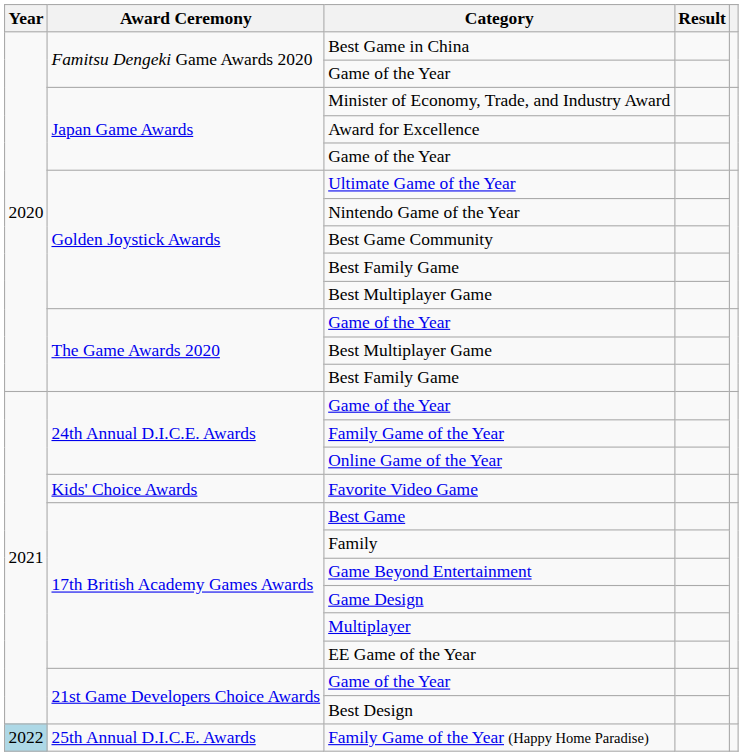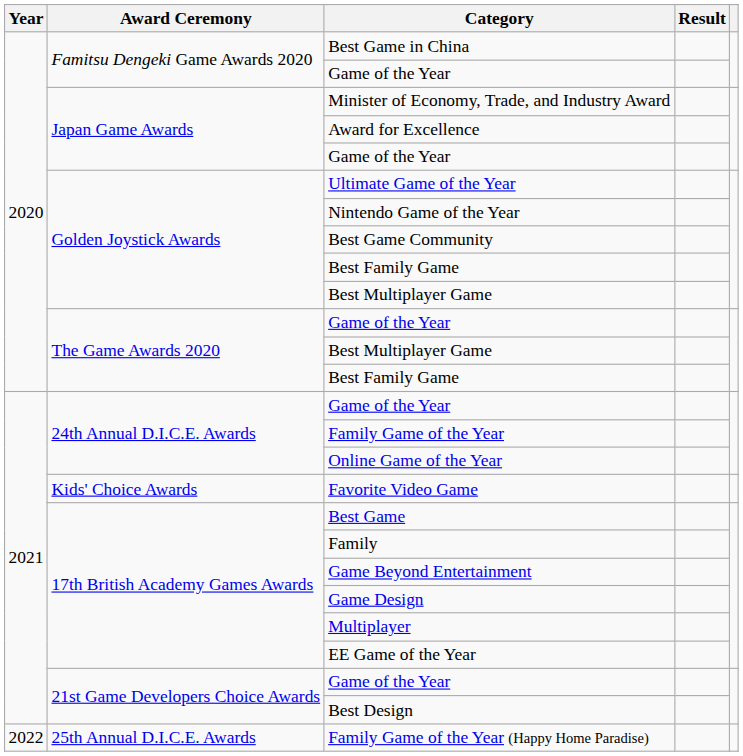(26, 737) lightblue background -> (26, 737) no background
